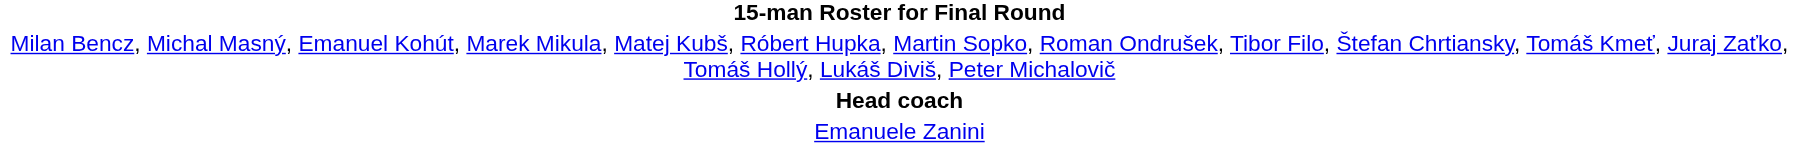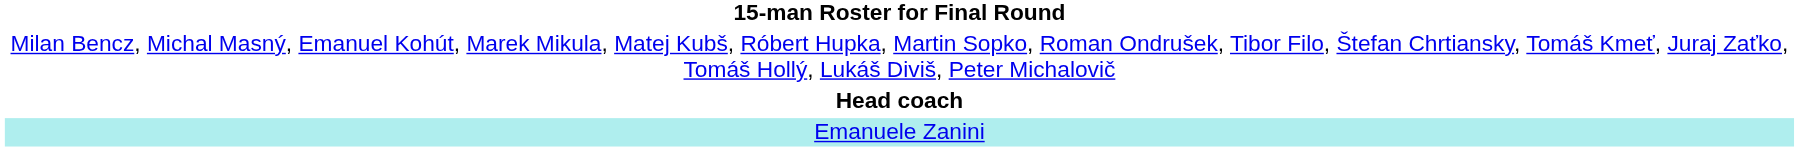(899, 132) no background -> (899, 132) paleturquoise background
